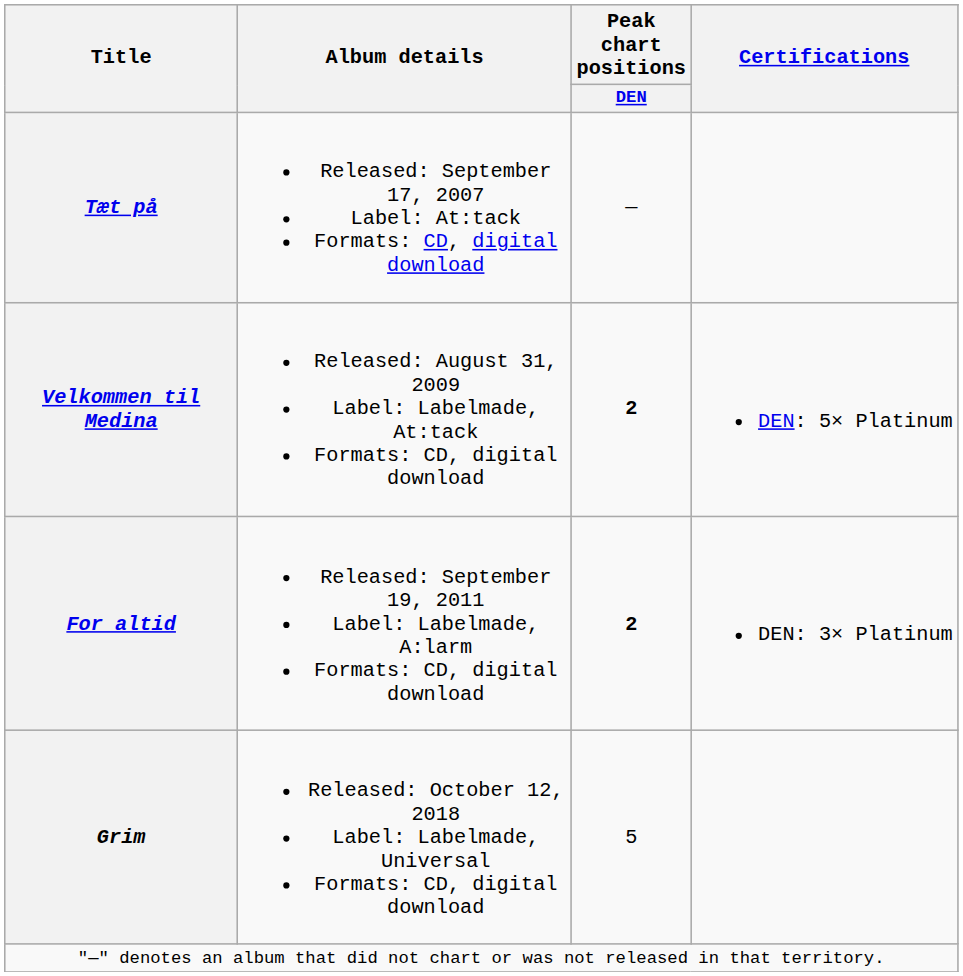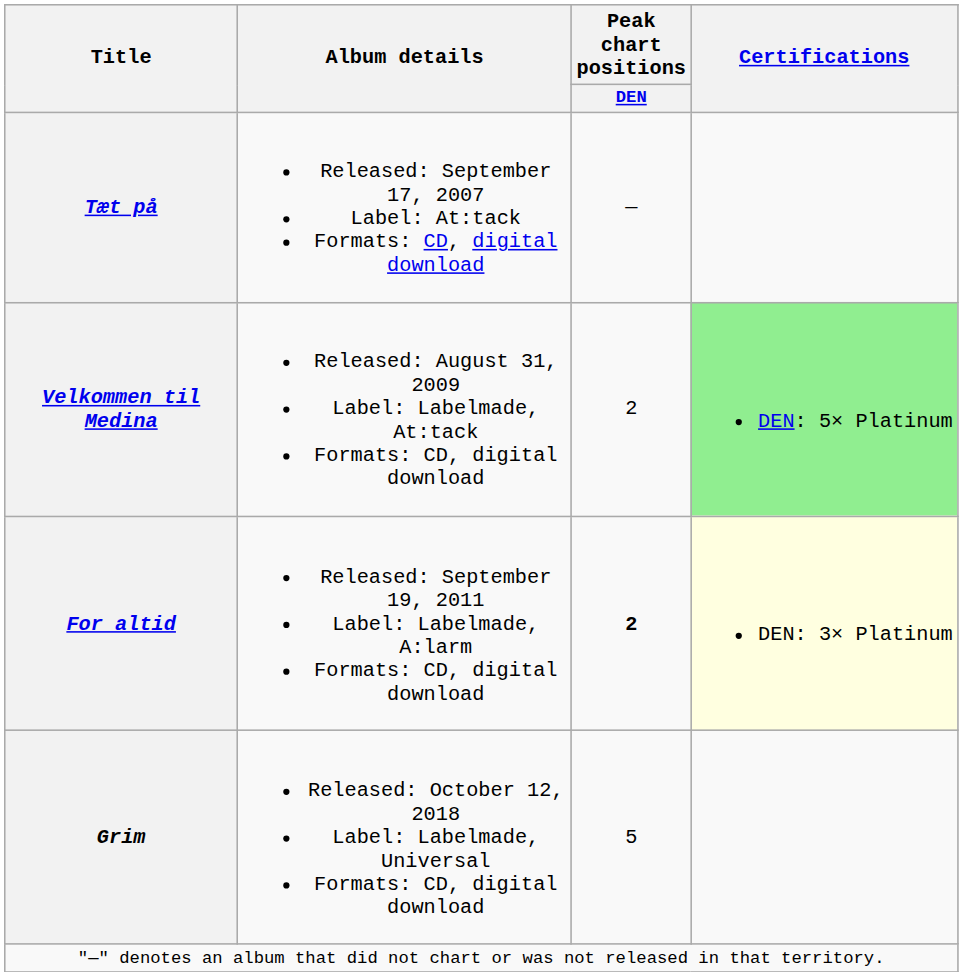(631, 409) bold -> (631, 409) normal
(824, 421) no background -> (824, 421) lightgreen background
(824, 635) no background -> (824, 635) lightyellow background
